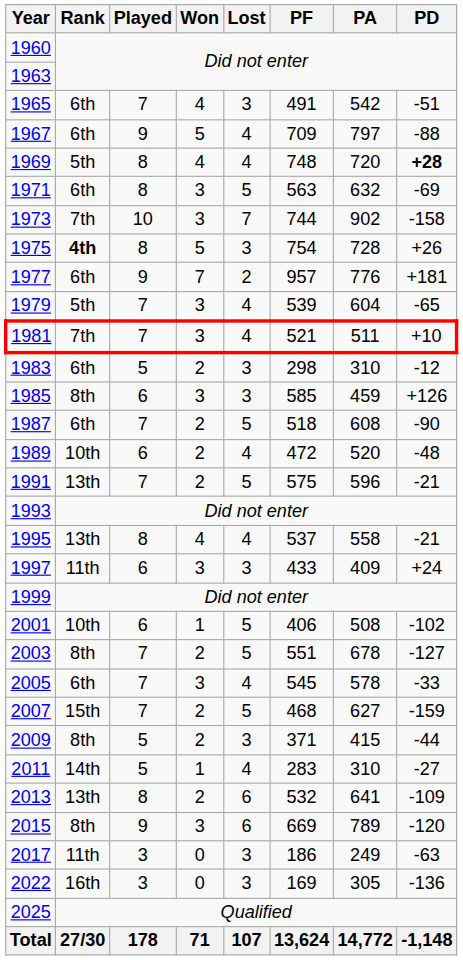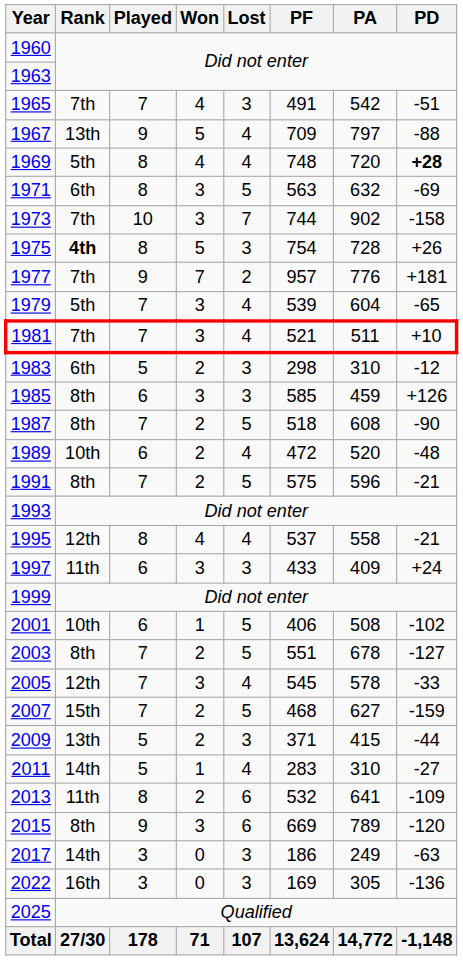(83, 104) 6th -> (83, 104) 7th
(83, 133) 6th -> (83, 133) 13th
(83, 276) 6th -> (83, 276) 7th
(83, 424) 6th -> (83, 424) 8th
(83, 482) 13th -> (83, 482) 8th
(83, 539) 13th -> (83, 539) 12th
(83, 682) 6th -> (83, 682) 12th
(83, 740) 8th -> (83, 740) 13th
(83, 797) 13th -> (83, 797) 11th
(83, 854) 11th -> (83, 854) 14th
